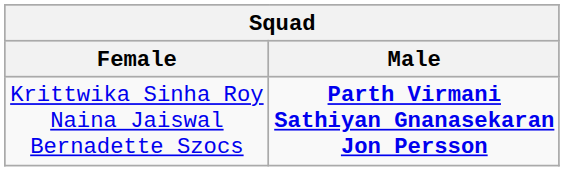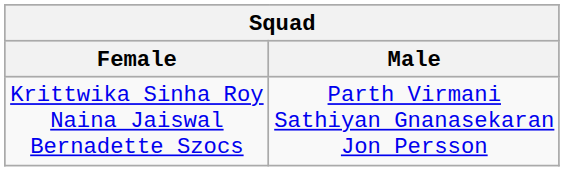(414, 121) bold -> (414, 121) normal
